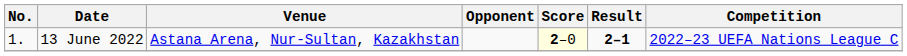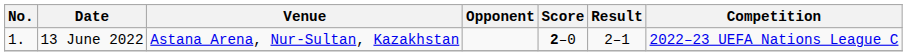(563, 40) lightyellow background -> (563, 40) no background
(617, 40) bold -> (617, 40) normal
